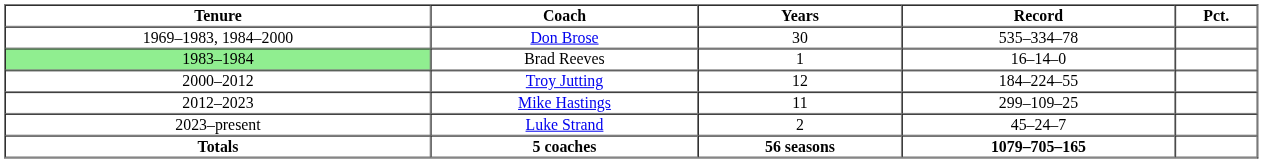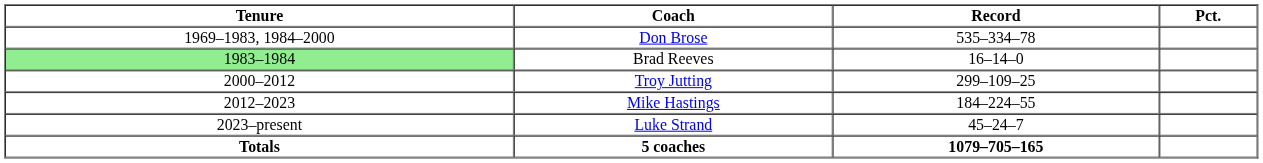- column: (800, 15)
(1038, 81) 184–224–55 -> (996, 81) 299–109–25
(1038, 103) 299–109–25 -> (996, 103) 184–224–55
